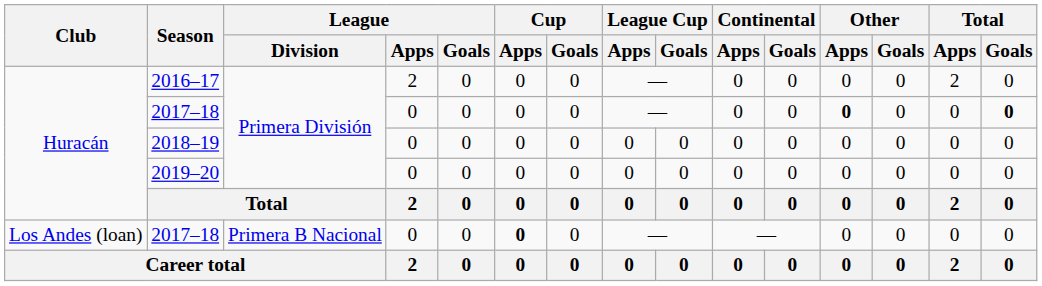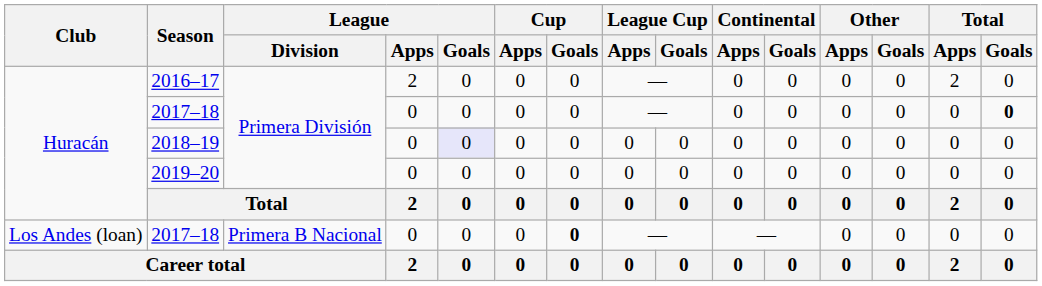(846, 111) bold -> (846, 111) normal
(466, 142) no background -> (466, 142) lavender background
(520, 234) bold -> (520, 234) normal
(575, 234) normal -> (575, 234) bold
